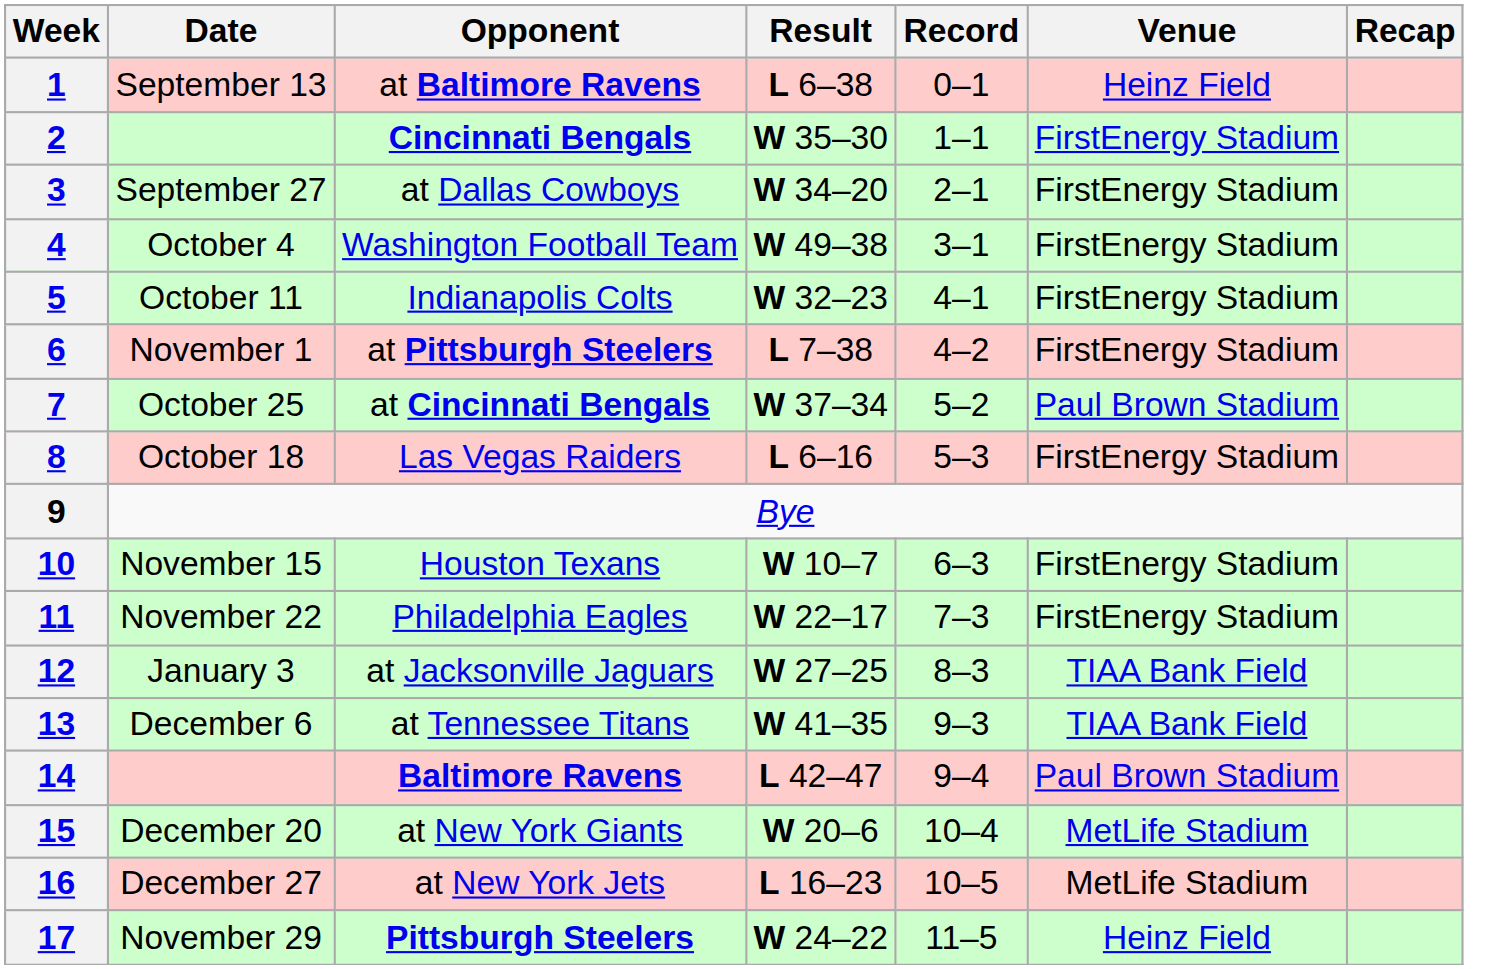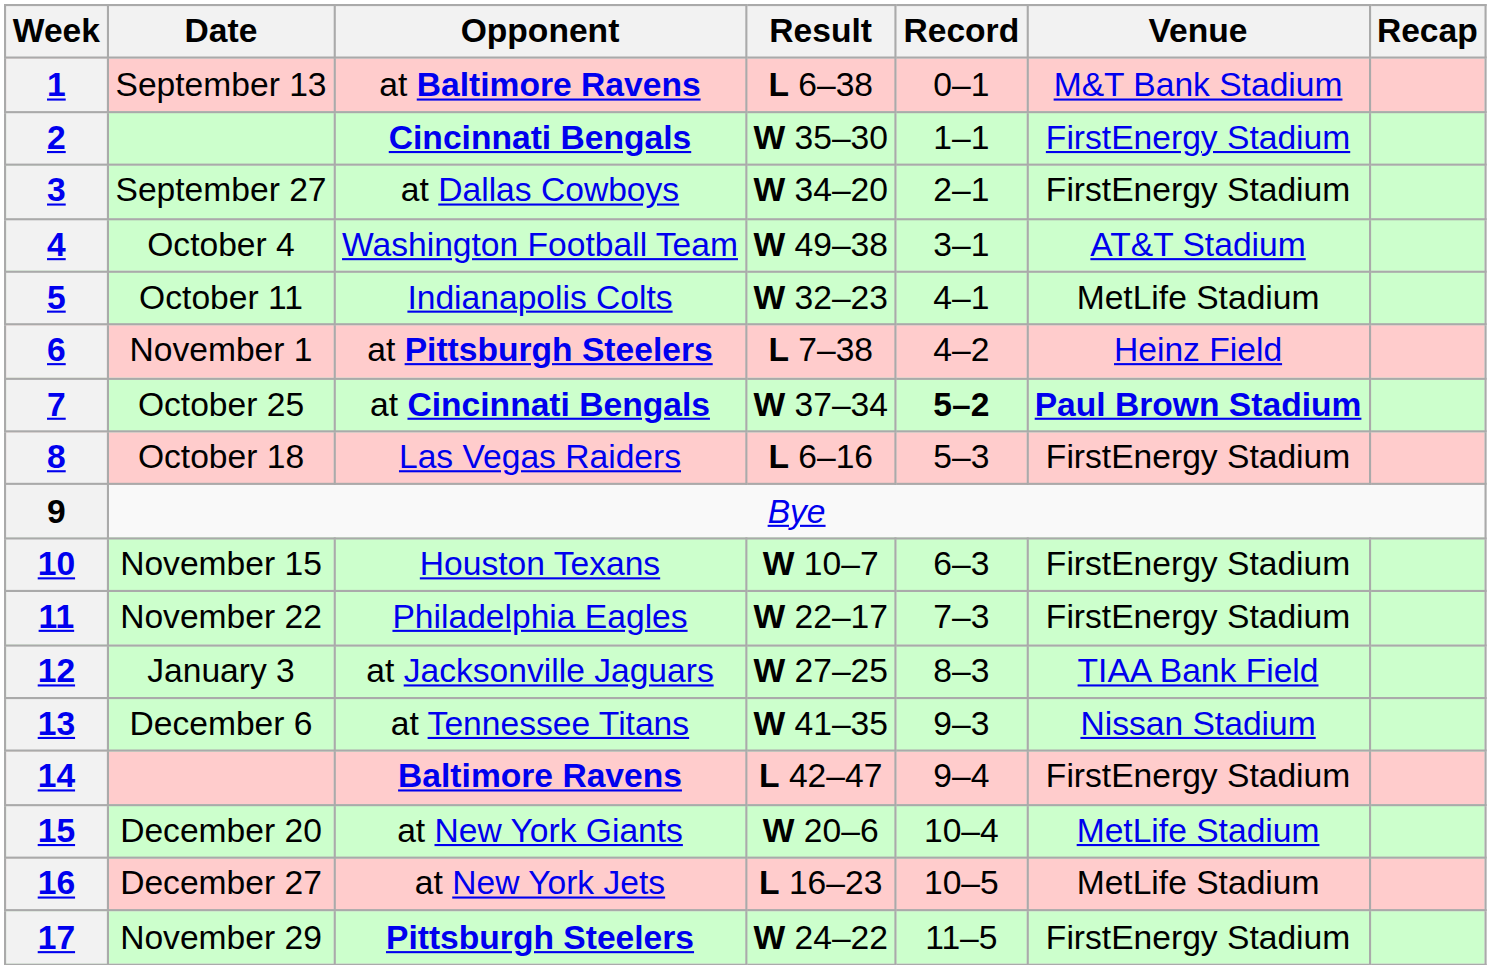(1187, 84) Heinz Field -> (1198, 84) M&T Bank Stadium
(1187, 244) FirstEnergy Stadium -> (1198, 244) AT&T Stadium
(1187, 297) FirstEnergy Stadium -> (1198, 297) MetLife Stadium
(1187, 350) FirstEnergy Stadium -> (1198, 350) Heinz Field
(961, 404) normal -> (961, 404) bold
(1187, 404) normal -> (1198, 404) bold
(1187, 723) TIAA Bank Field -> (1198, 723) Nissan Stadium
(1187, 777) Paul Brown Stadium -> (1198, 777) FirstEnergy Stadium
(1187, 937) Heinz Field -> (1198, 937) FirstEnergy Stadium
